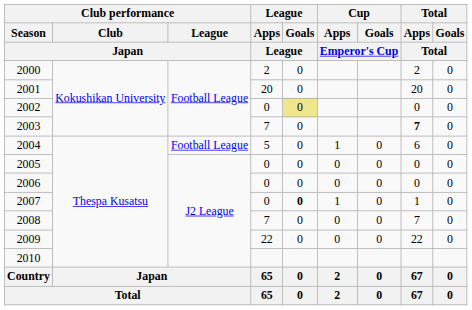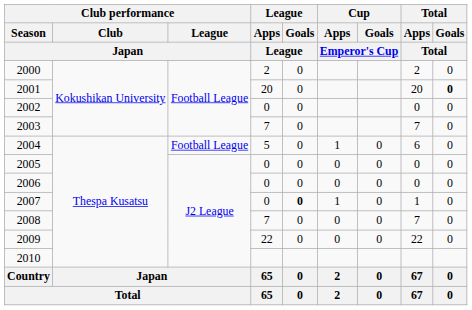(450, 88) normal -> (450, 88) bold
(300, 107) khaki background -> (300, 107) no background
(417, 126) bold -> (417, 126) normal
